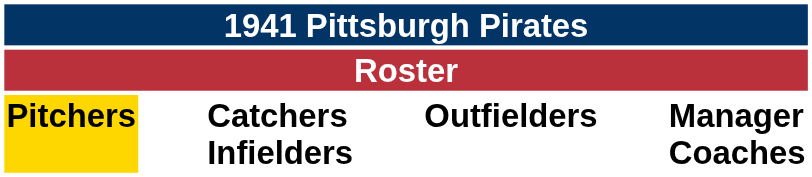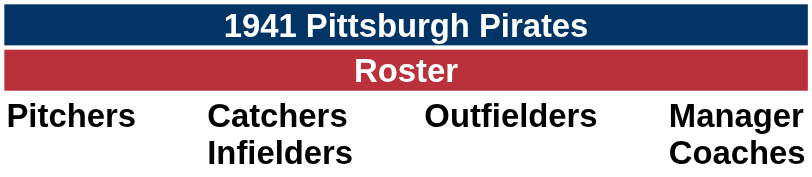(71, 116) gold background -> (71, 116) no background
